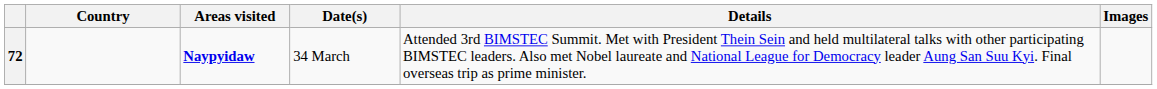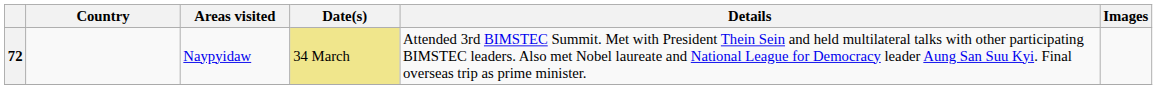(219, 56) bold -> (217, 56) normal
(322, 56) no background -> (322, 56) khaki background
